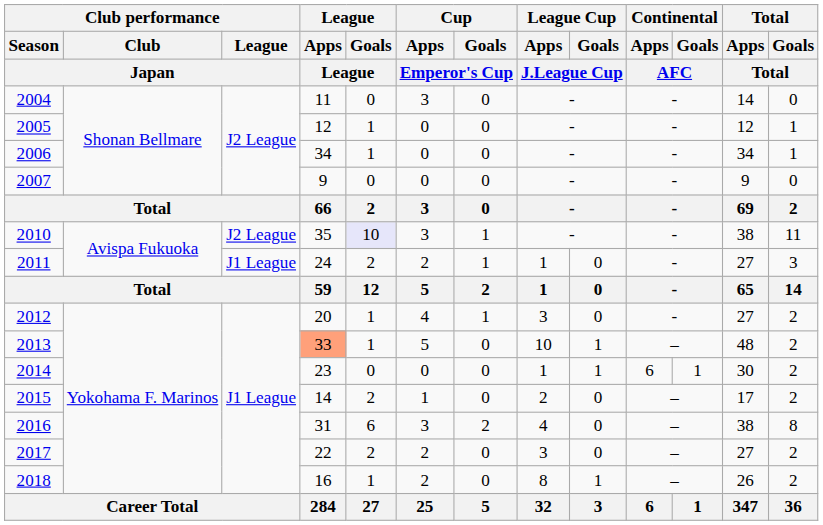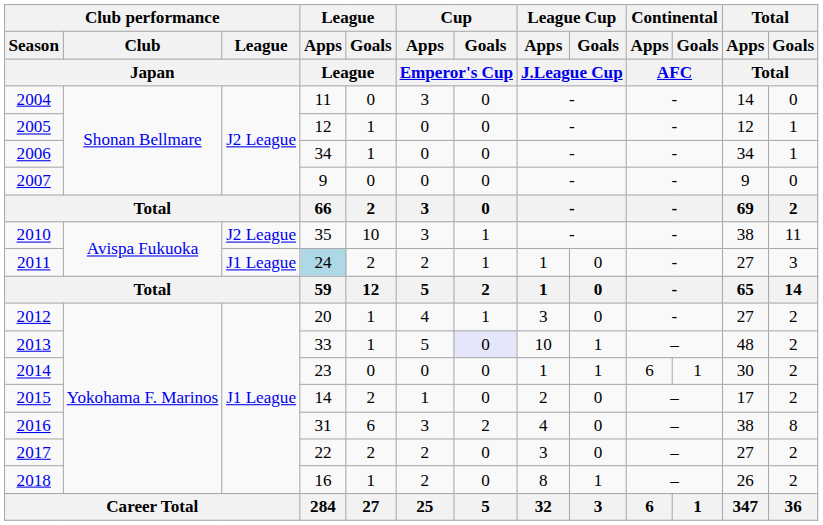(371, 235) lavender background -> (371, 235) no background
(323, 262) no background -> (323, 262) lightblue background
(323, 343) lightsalmon background -> (323, 343) no background
(485, 343) no background -> (485, 343) lavender background
